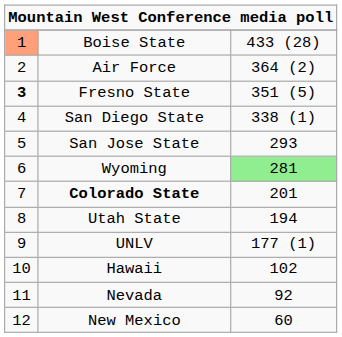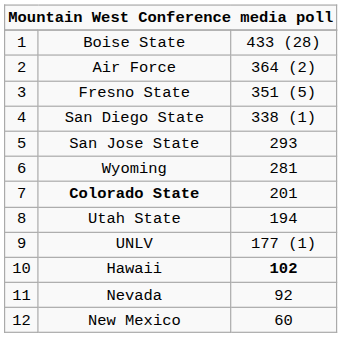(22, 43) lightsalmon background -> (22, 43) no background
(22, 93) bold -> (22, 93) normal
(284, 169) lightgreen background -> (284, 169) no background
(284, 270) normal -> (284, 270) bold
